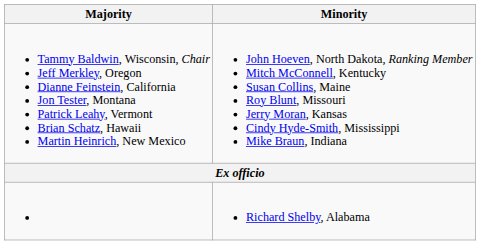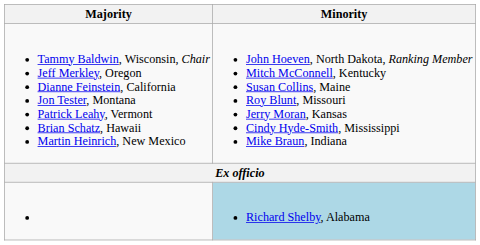(344, 218) no background -> (344, 218) lightblue background
